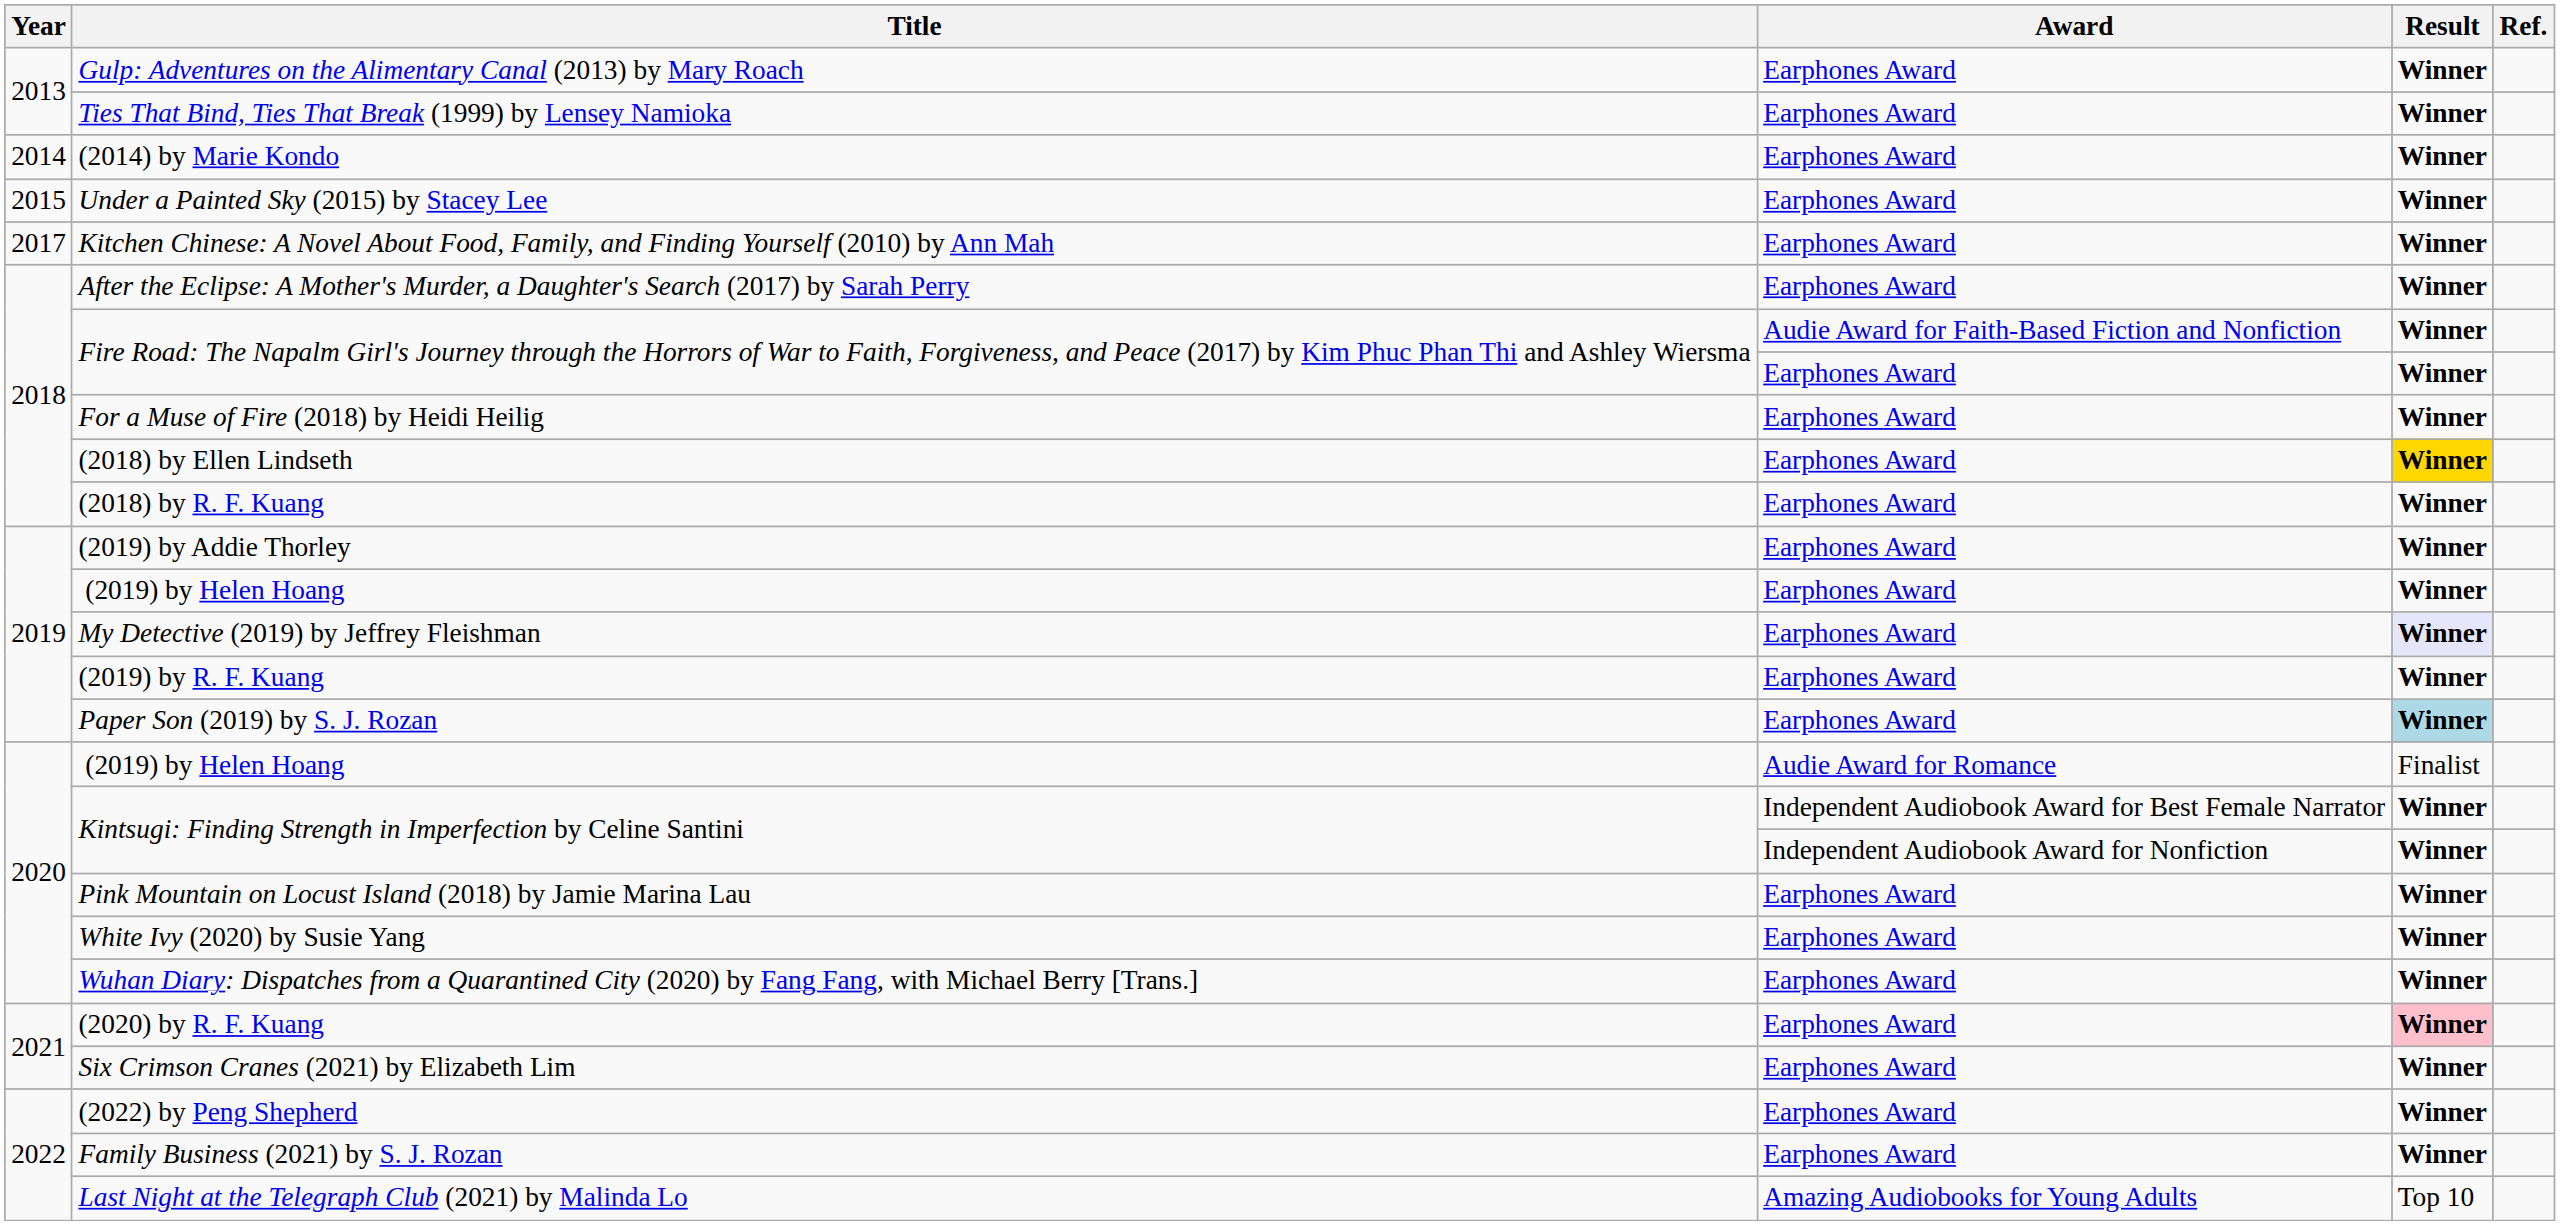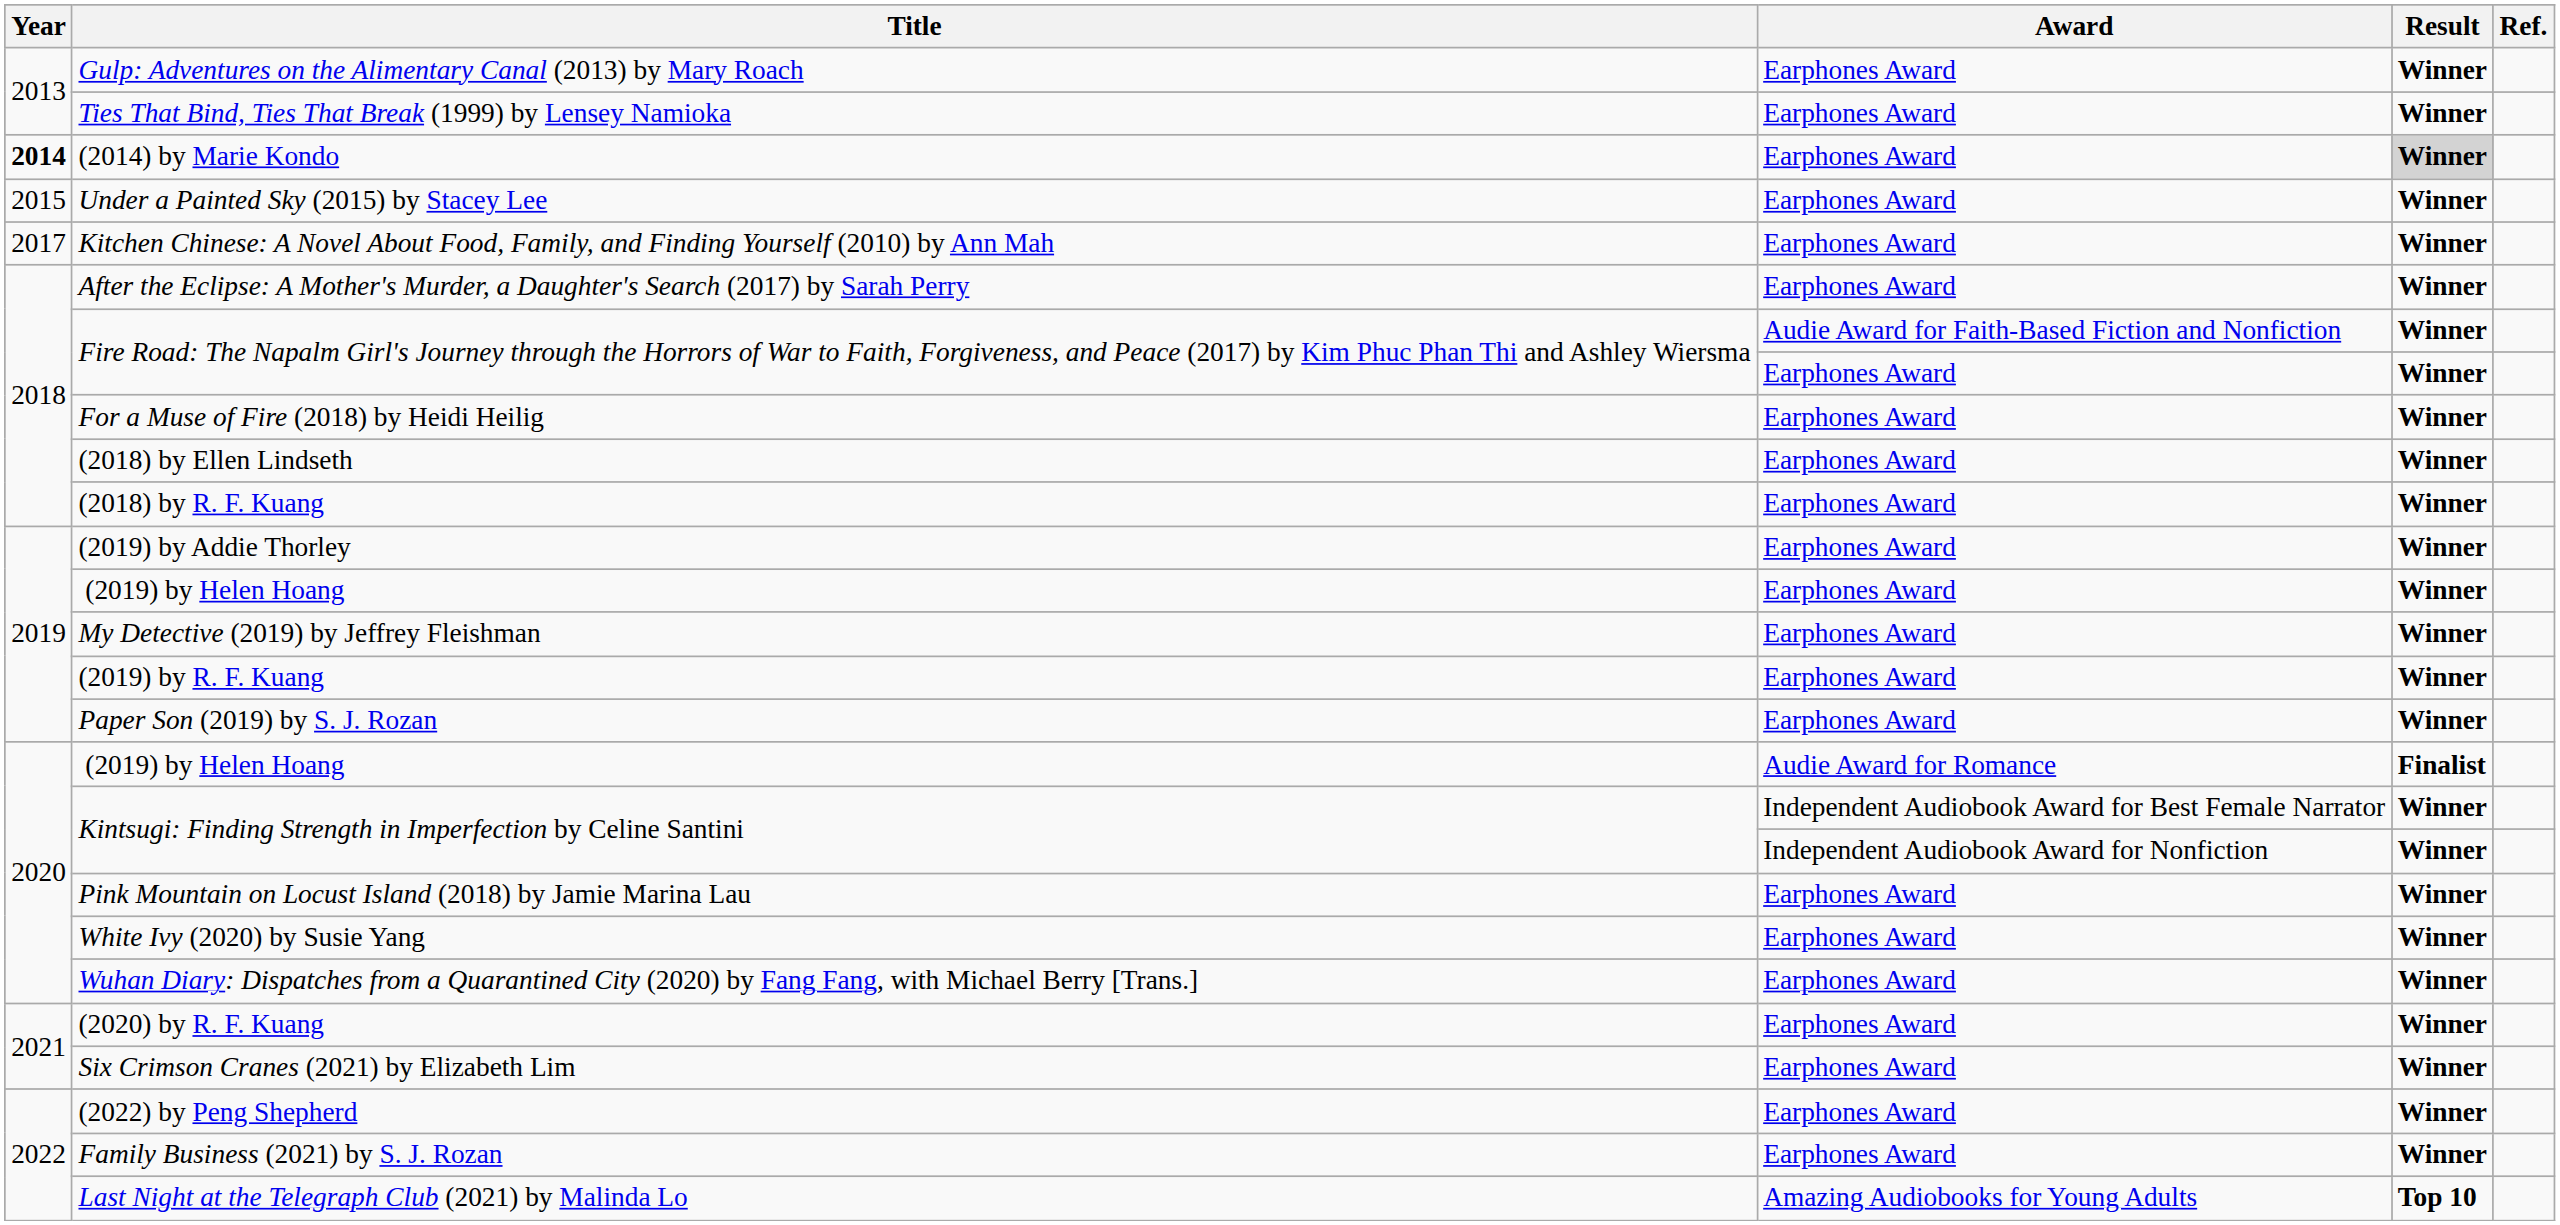(39, 156) normal -> (39, 156) bold
(2442, 156) no background -> (2442, 156) lightgrey background
(2442, 460) gold background -> (2442, 460) no background
(2442, 633) lavender background -> (2442, 633) no background
(2442, 720) lightblue background -> (2442, 720) no background
(2439, 763) normal -> (2442, 763) bold
(2442, 1024) pink background -> (2442, 1024) no background
(2436, 1197) normal -> (2437, 1197) bold
